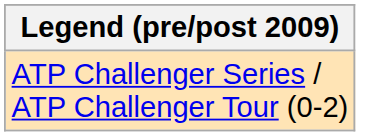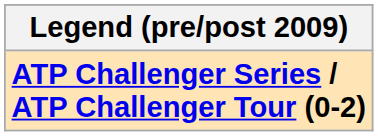(180, 90) normal -> (189, 90) bold
